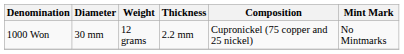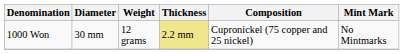(178, 35) no background -> (178, 35) khaki background
